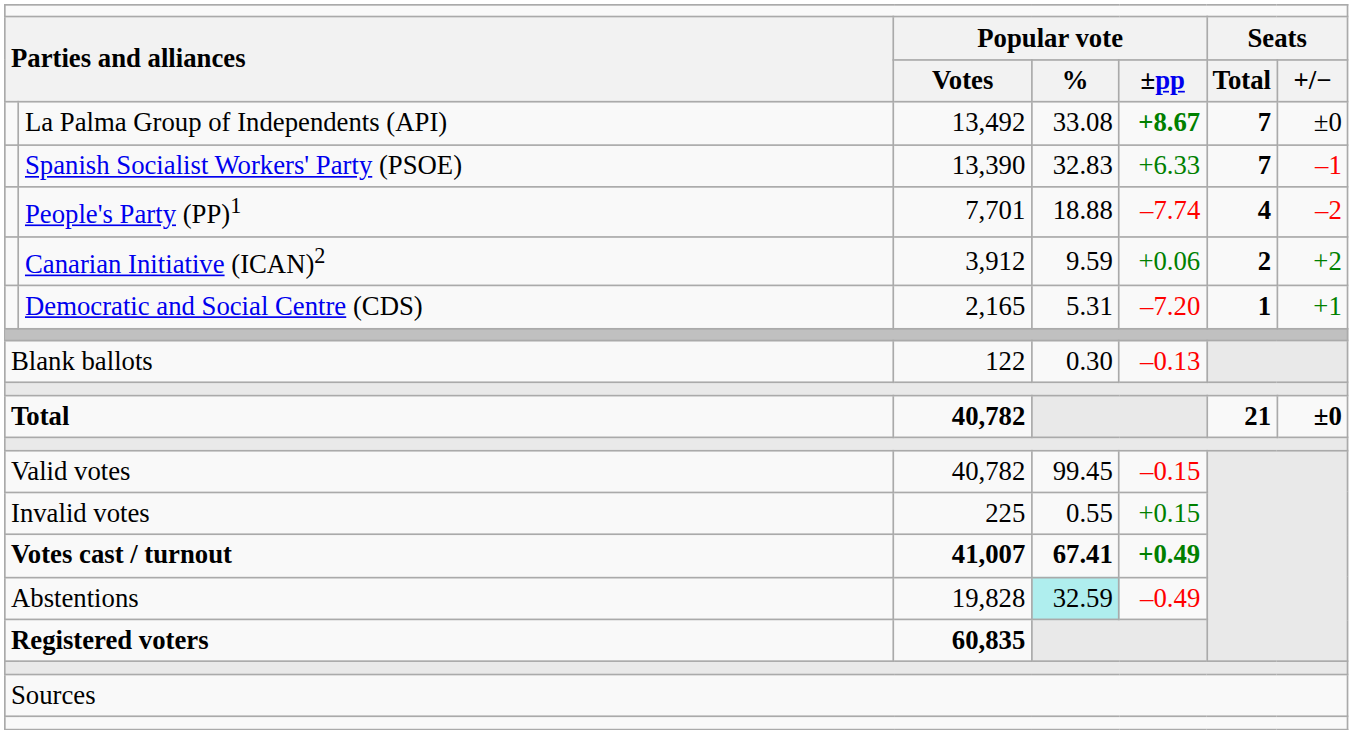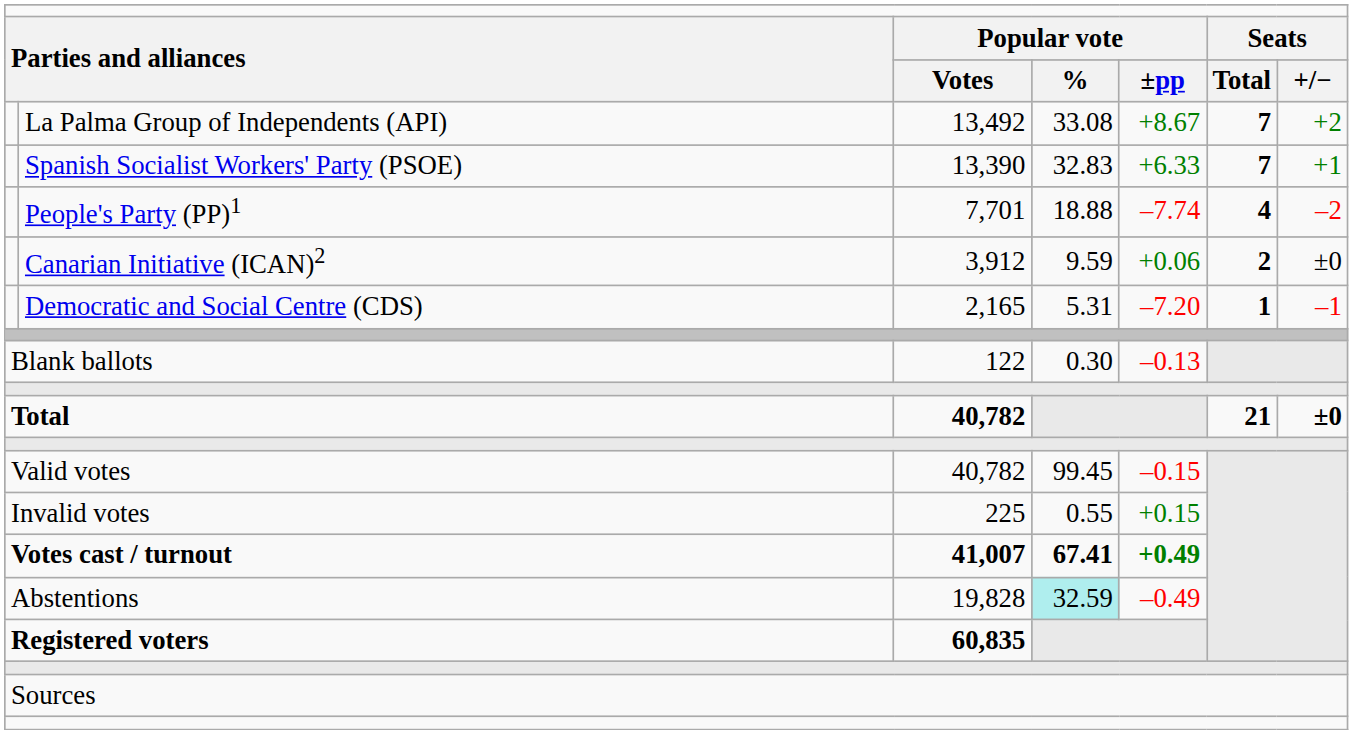(1169, 122) bold -> (1169, 122) normal
(1328, 122) ±0 -> (1328, 122) +2
(1328, 165) –1 -> (1328, 165) +1
(1328, 260) +2 -> (1328, 260) ±0
(1328, 306) +1 -> (1328, 306) –1
